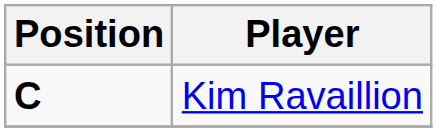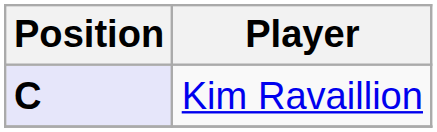(28, 95) no background -> (28, 95) lavender background
